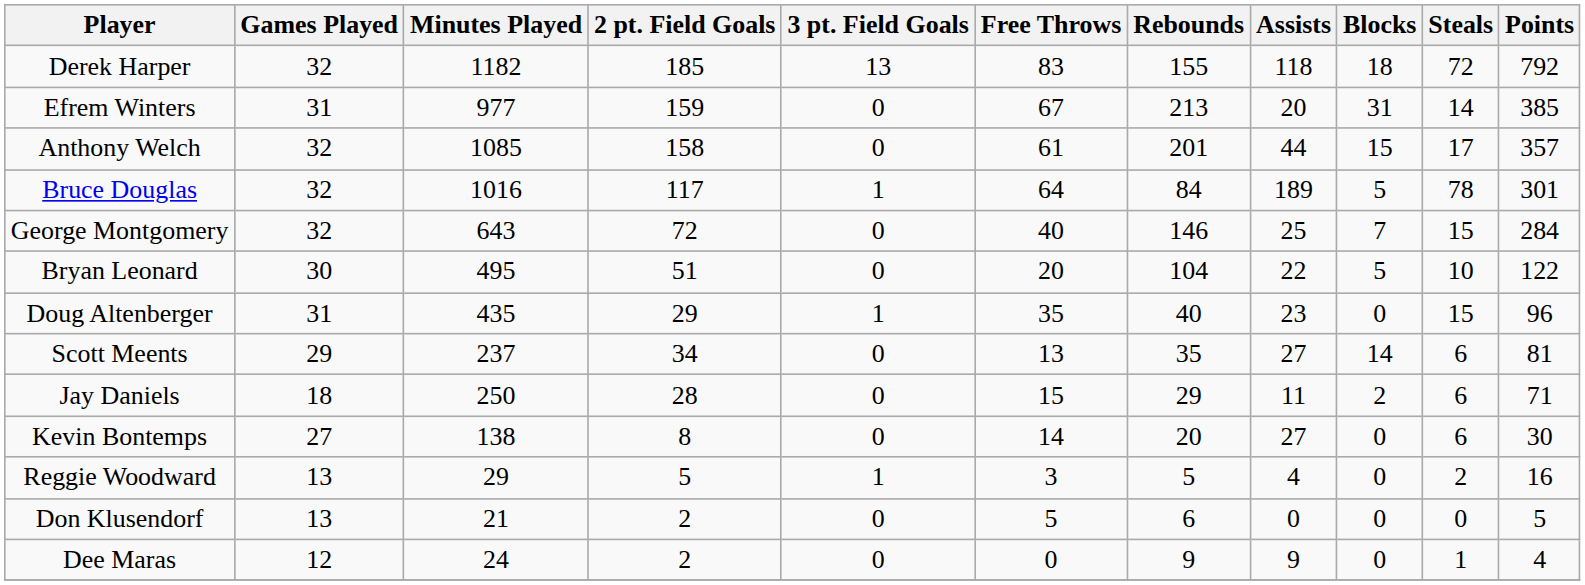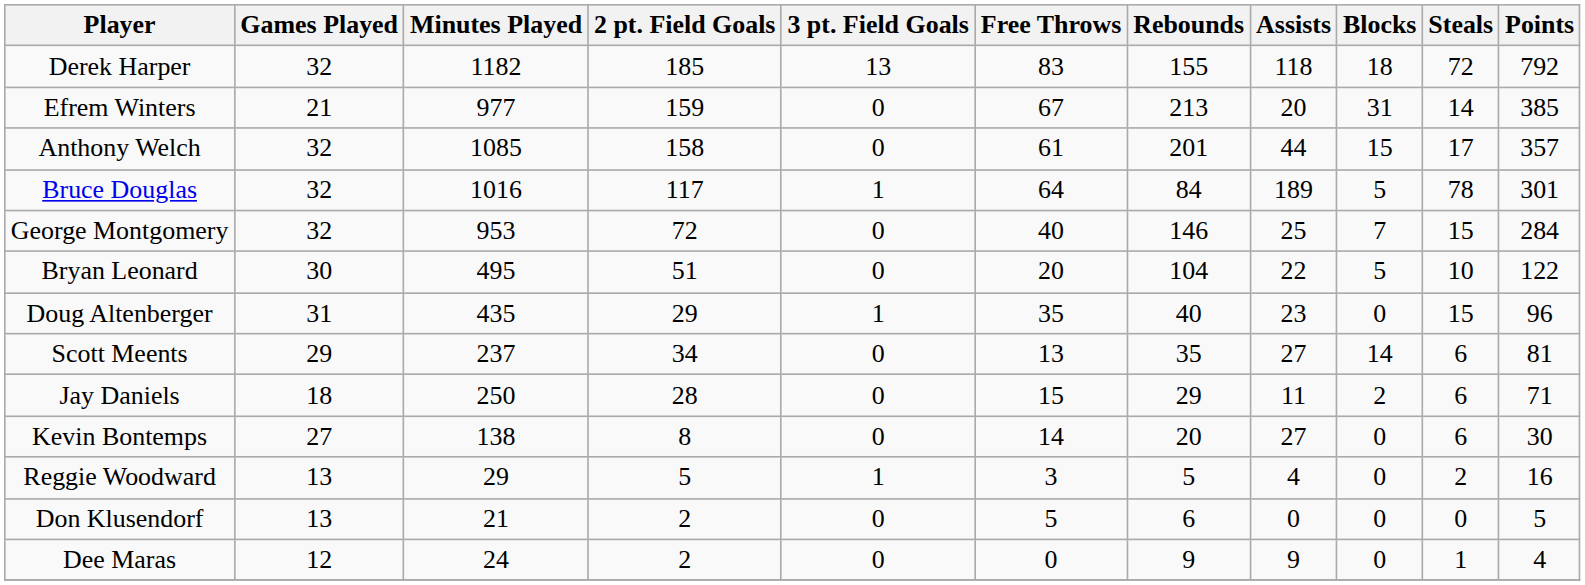(319, 107) 31 -> (319, 107) 21
(496, 230) 643 -> (496, 230) 953
